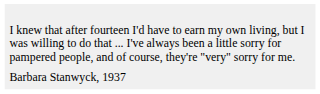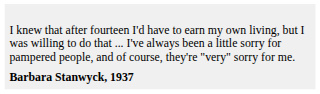(68, 77) normal -> (72, 77) bold
